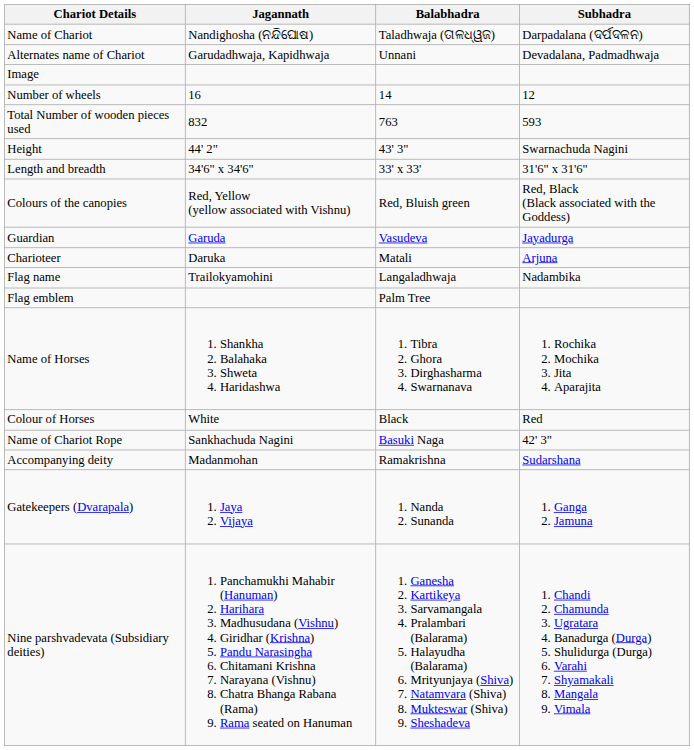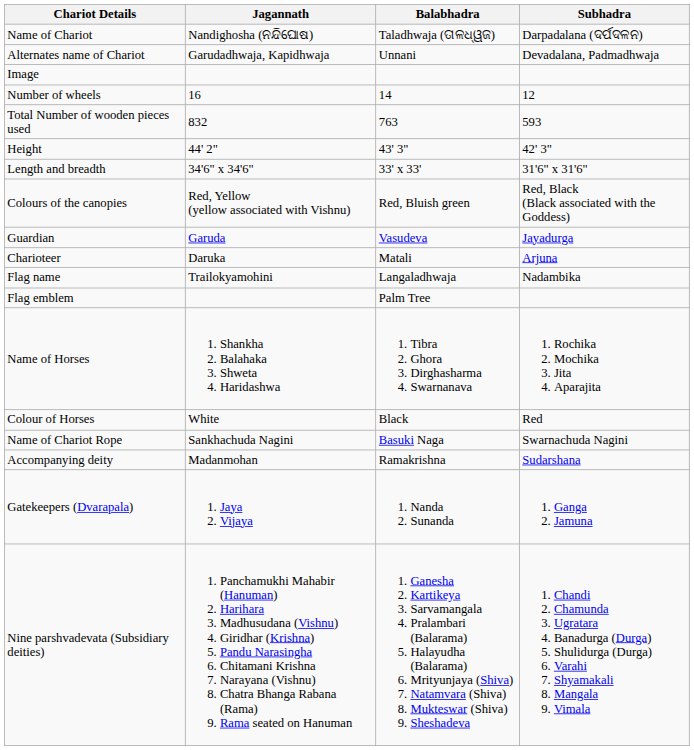(575, 149) Swarnachuda Nagini -> (537, 149) 42' 3"
(537, 440) 42' 3" -> (575, 440) Swarnachuda Nagini
